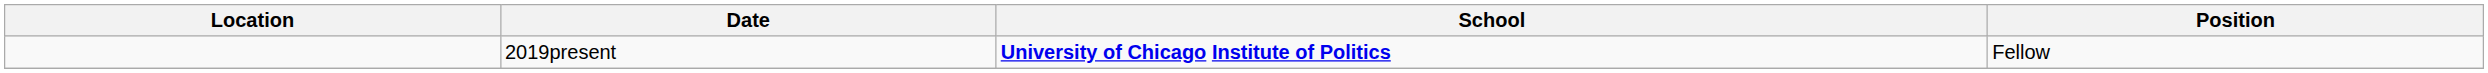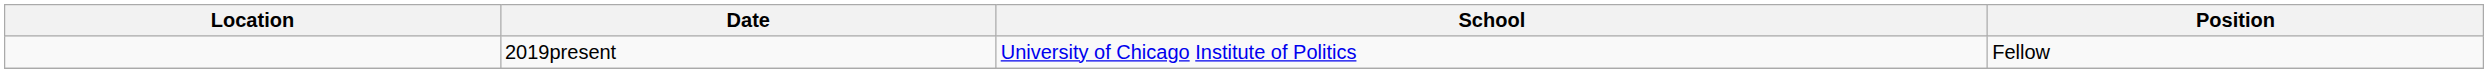(1196, 52) bold -> (1179, 52) normal
